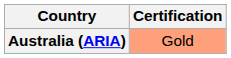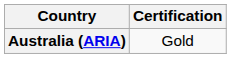(178, 41) lightsalmon background -> (178, 41) no background
